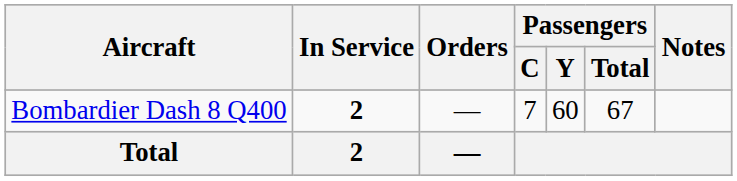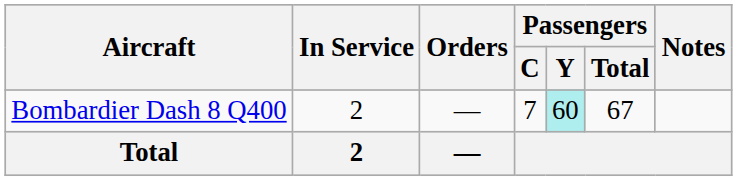(357, 110) bold -> (357, 110) normal
(565, 110) no background -> (565, 110) paleturquoise background
